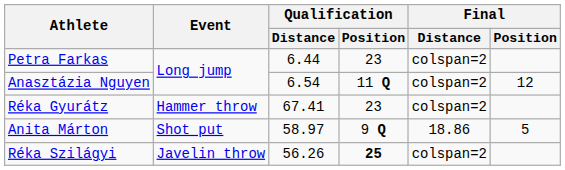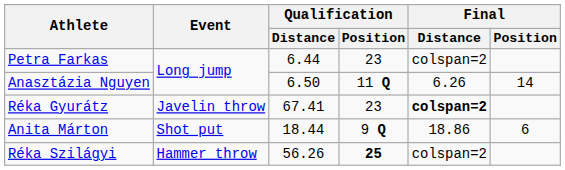(303, 84) 6.54 -> (303, 84) 6.50
(449, 84) colspan=2 -> (449, 84) 6.26
(525, 84) 12 -> (525, 84) 14
(207, 107) Hammer throw -> (211, 107) Javelin throw
(449, 107) normal -> (449, 107) bold
(303, 130) 58.97 -> (303, 130) 18.44
(525, 130) 5 -> (525, 130) 6
(211, 154) Javelin throw -> (207, 154) Hammer throw
